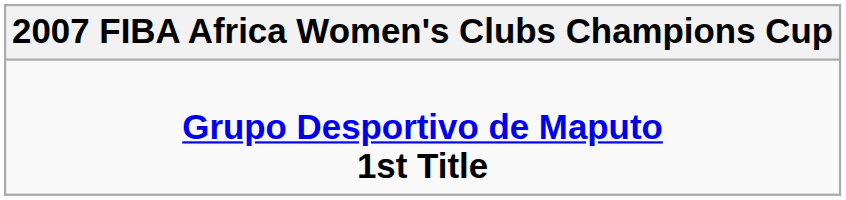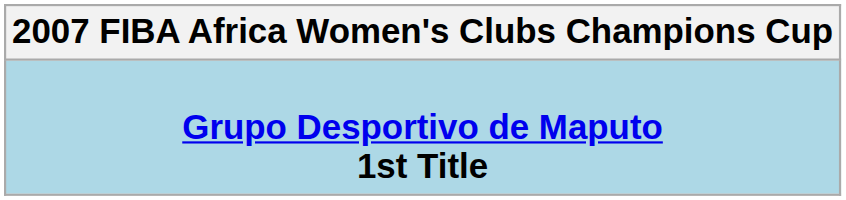(423, 146) no background -> (423, 146) lightblue background
